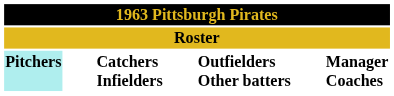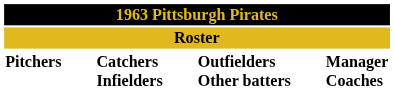(33, 61) paleturquoise background -> (33, 61) no background
